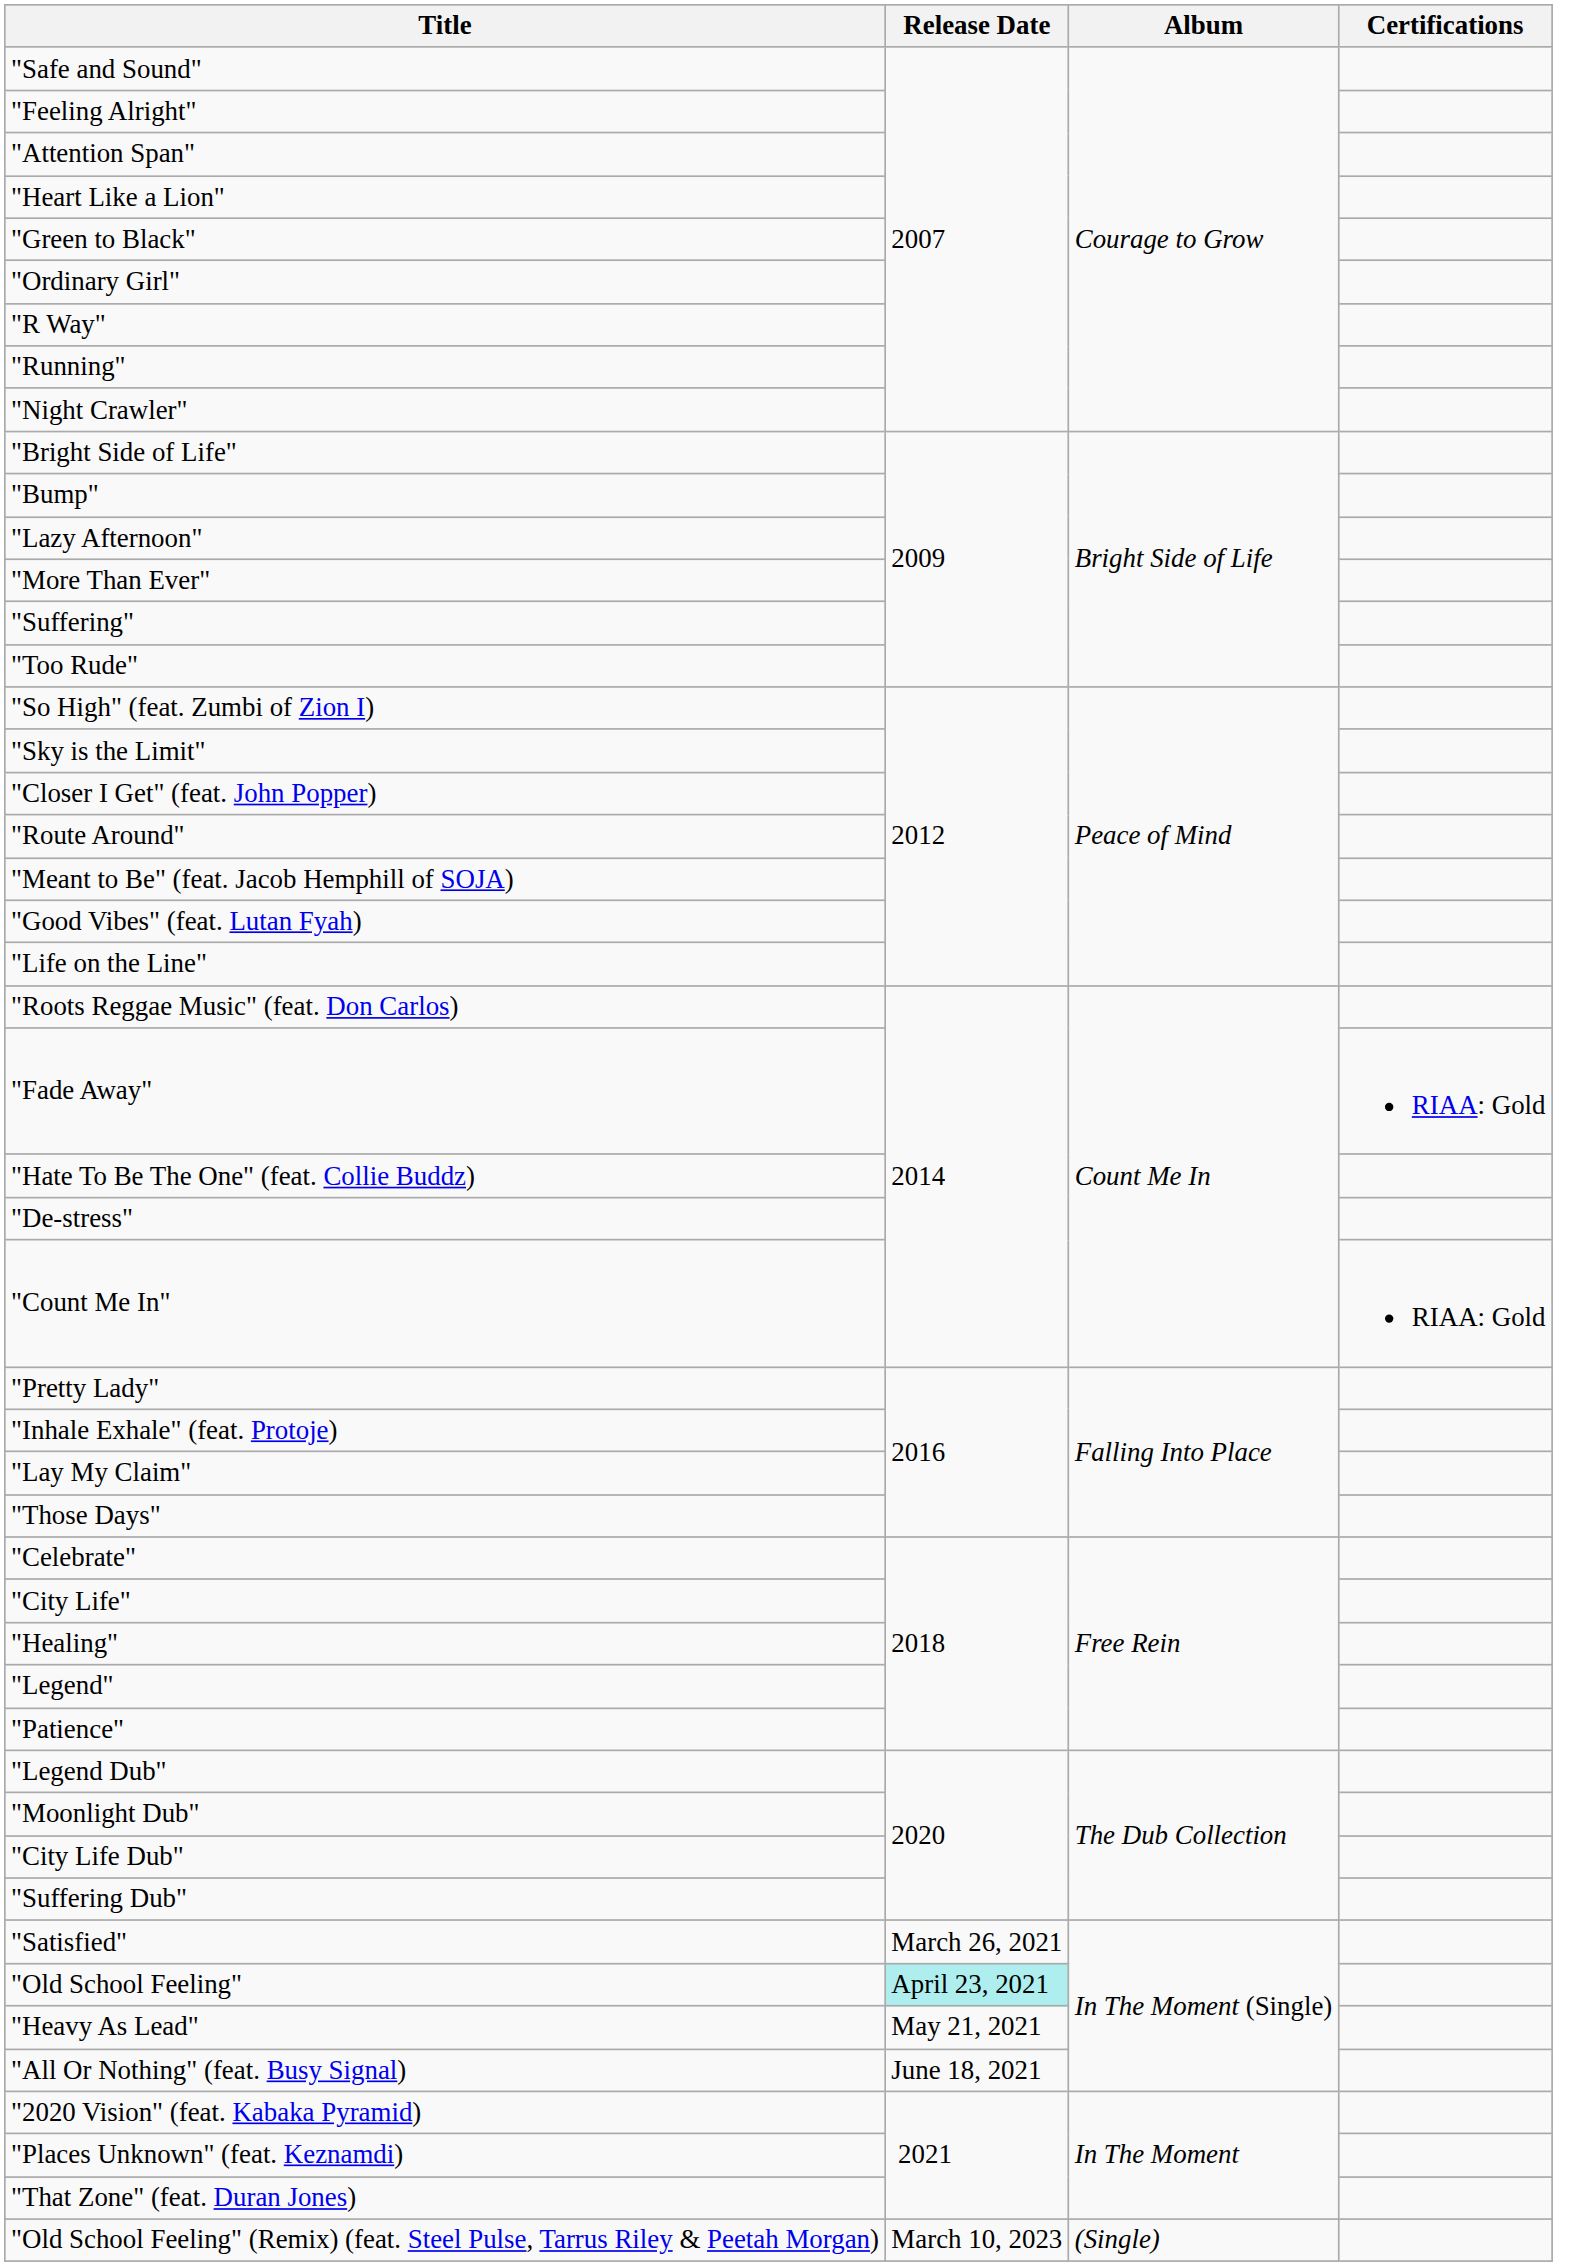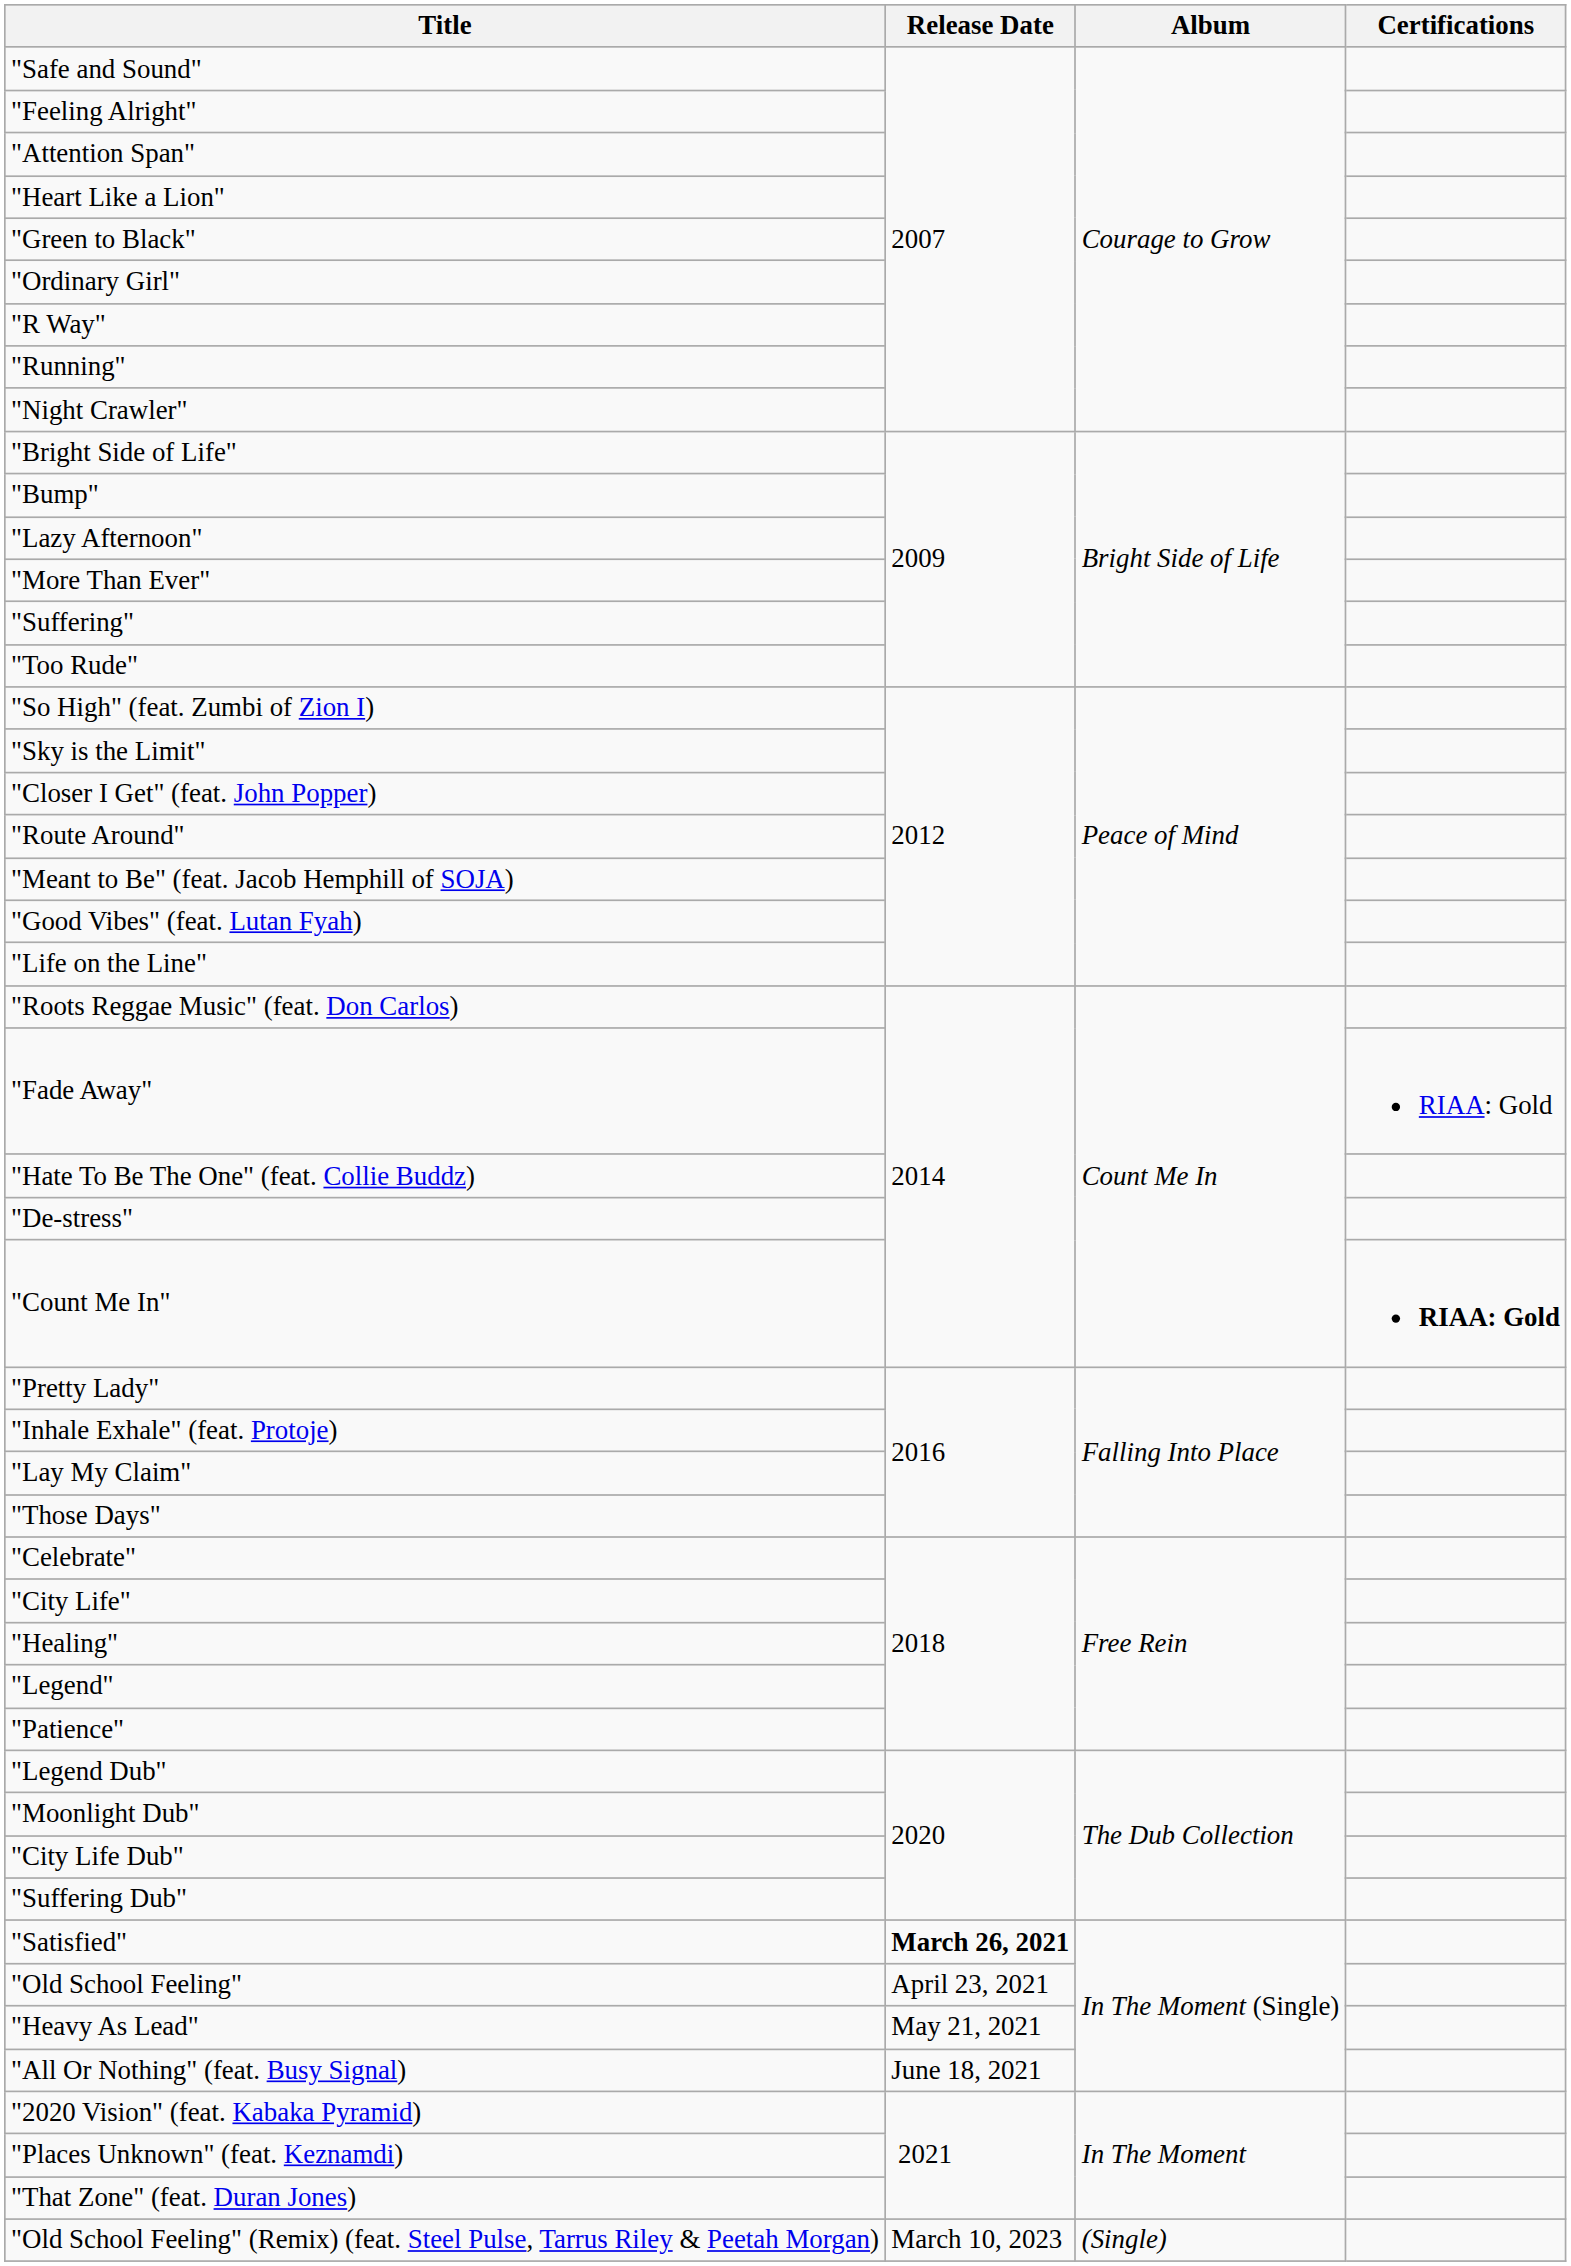(1445, 1318) normal -> (1456, 1318) bold
(977, 1941) normal -> (980, 1941) bold
(970, 1984) paleturquoise background -> (970, 1984) no background
